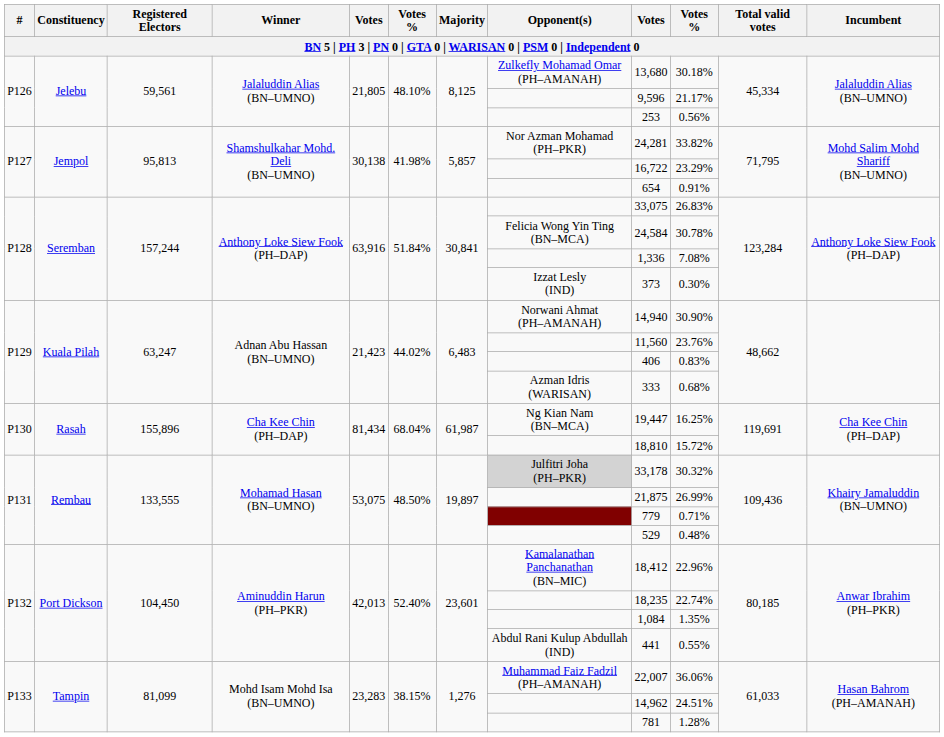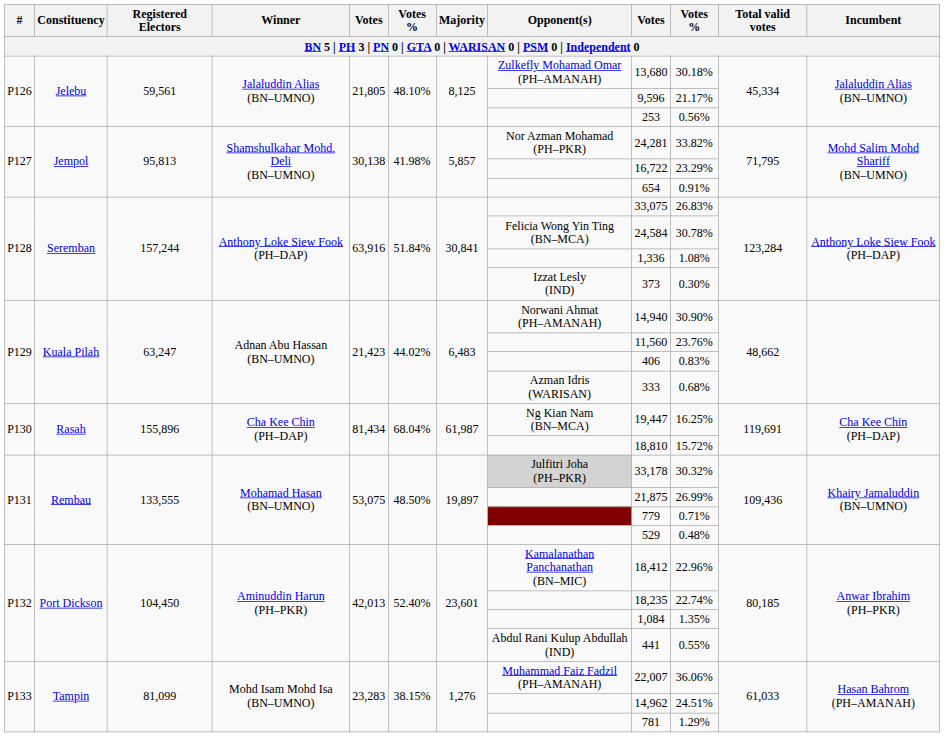(694, 258) 7.08% -> (694, 258) 1.08%
(694, 722) 1.28% -> (694, 722) 1.29%
